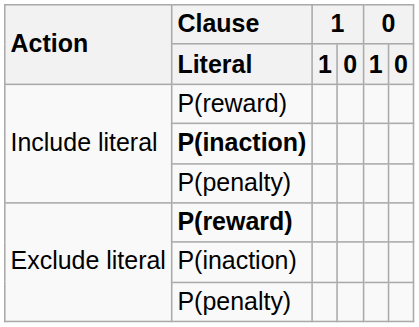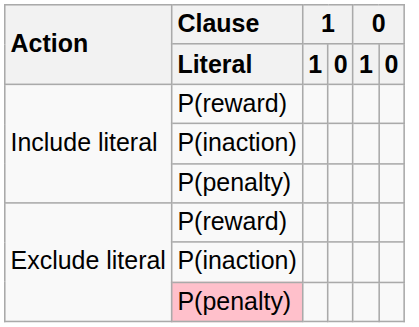(242, 143) bold -> (237, 143) normal
(235, 222) bold -> (232, 222) normal
(234, 301) no background -> (234, 301) pink background
